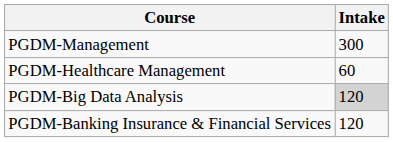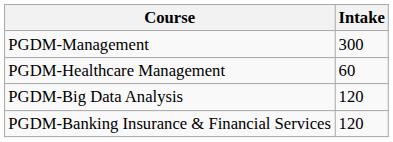(351, 96) lightgrey background -> (351, 96) no background
